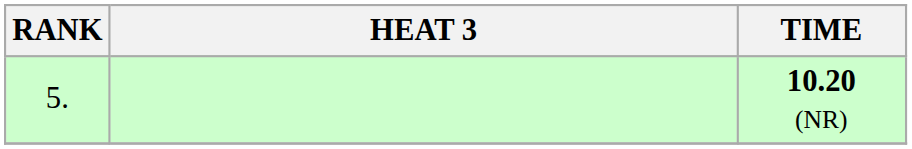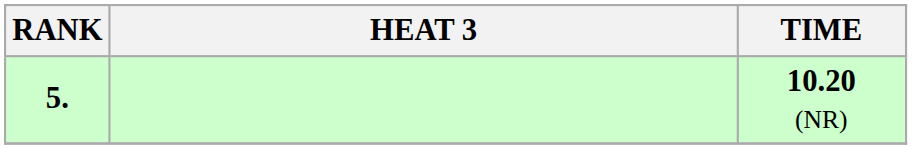(57, 98) normal -> (57, 98) bold
